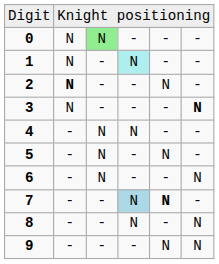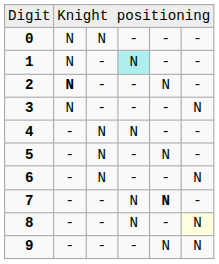(102, 39) lightgreen background -> (102, 39) no background
(198, 108) bold -> (198, 108) normal
(134, 201) lightblue background -> (134, 201) no background
(198, 224) no background -> (198, 224) lightyellow background
